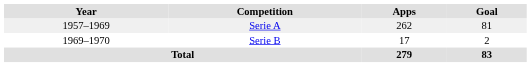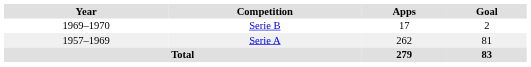rows swapped: (265, 25) <-> (265, 40)
